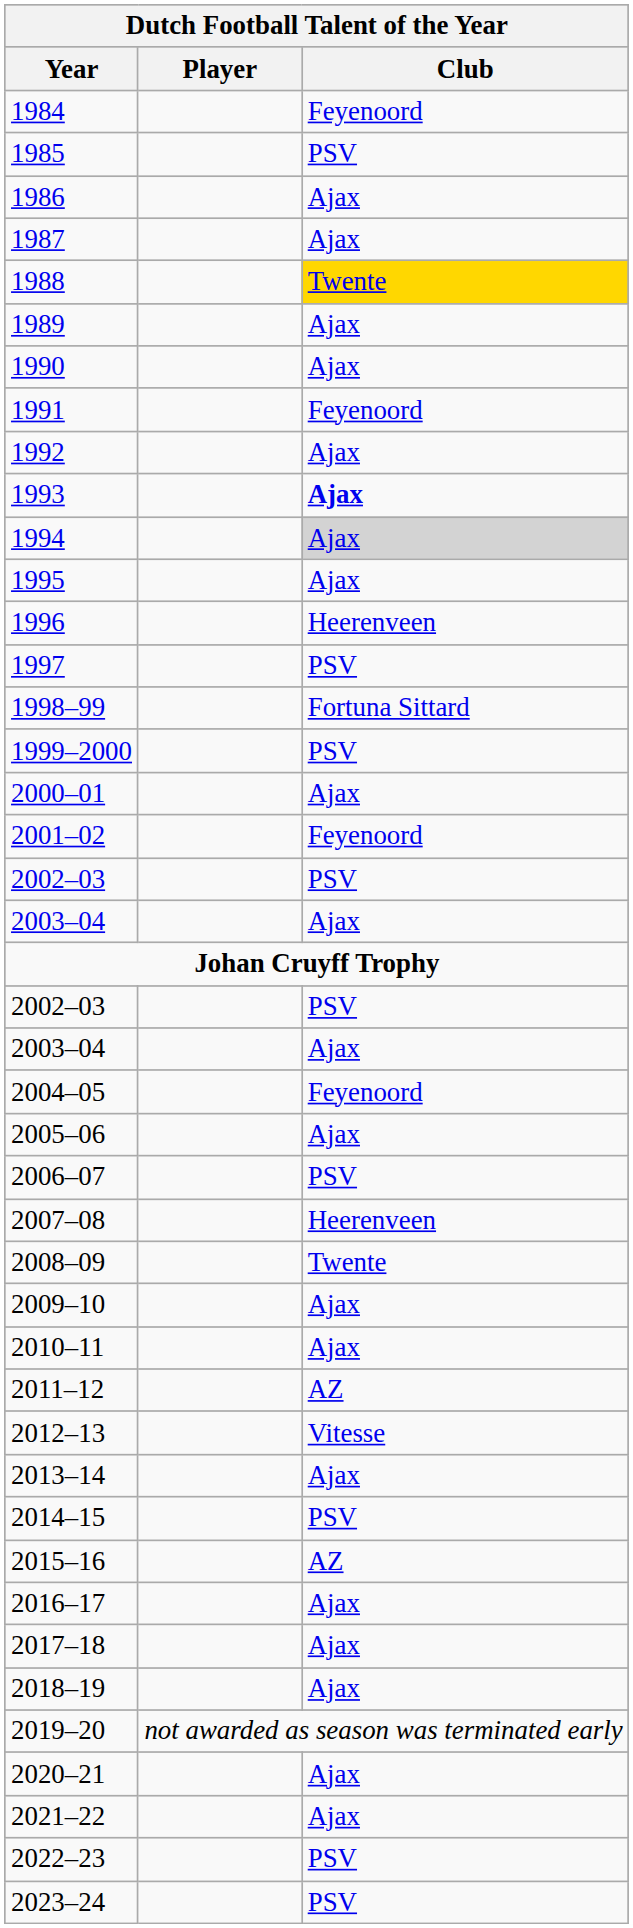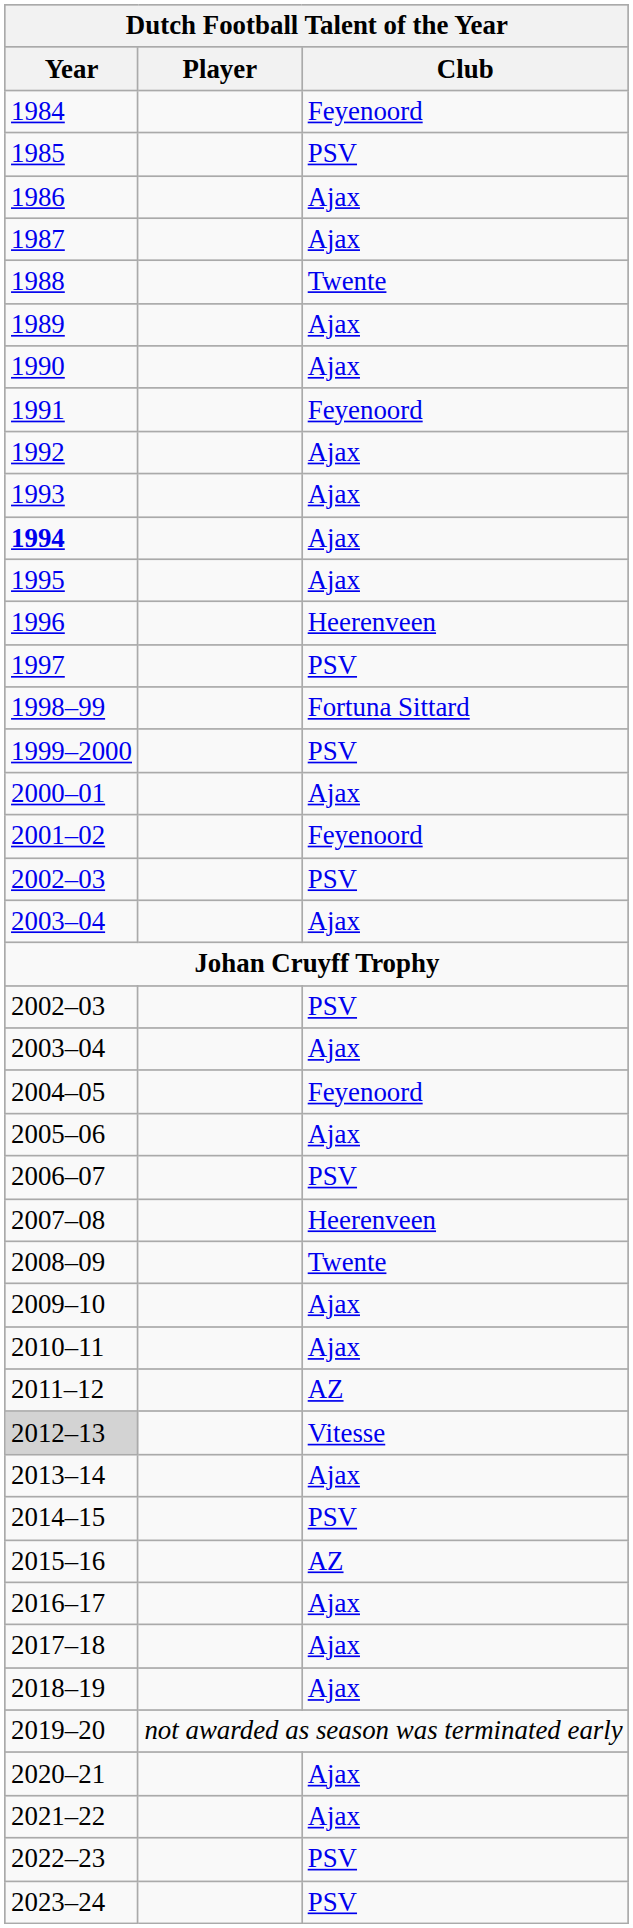(347, 281) gold background -> (347, 281) no background
(335, 494) bold -> (334, 494) normal
(38, 537) normal -> (38, 537) bold
(334, 537) lightgrey background -> (334, 537) no background
(58, 1432) no background -> (58, 1432) lightgrey background
